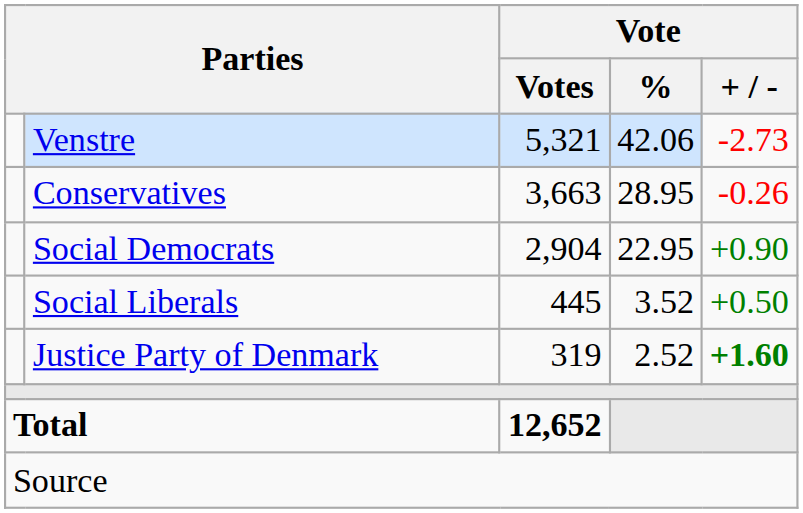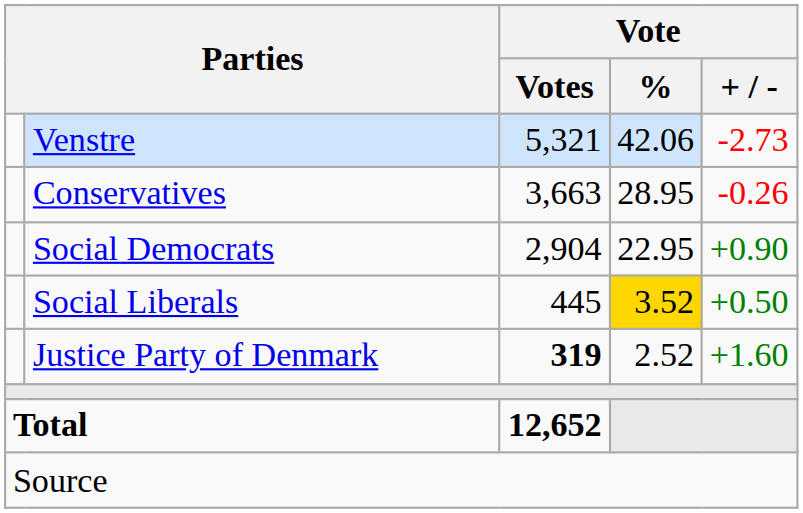(664, 301) no background -> (664, 301) gold background
(576, 355) normal -> (576, 355) bold
(749, 355) bold -> (749, 355) normal
